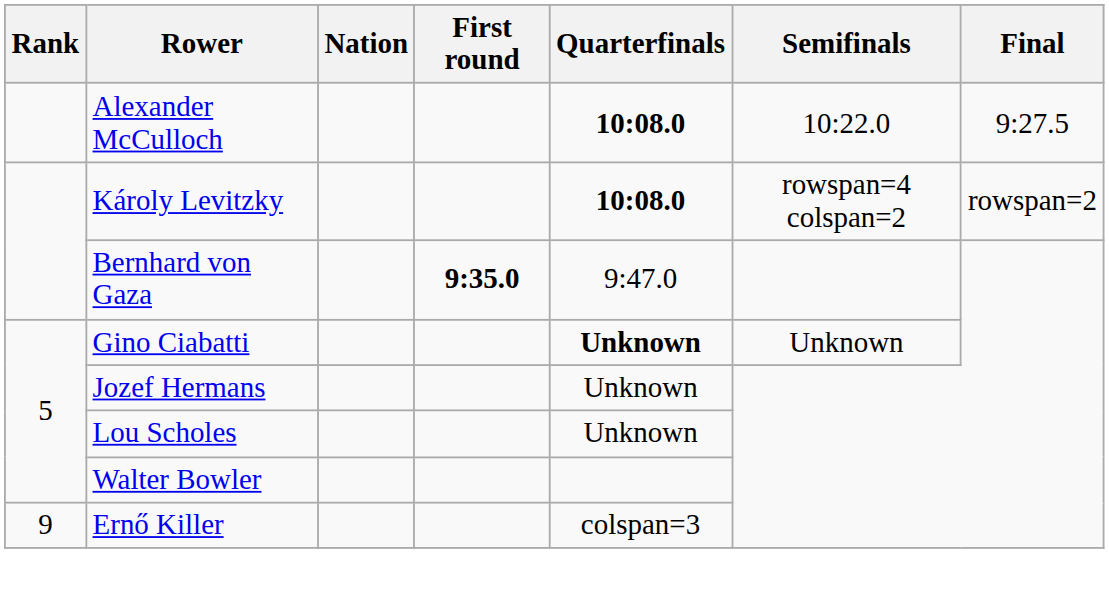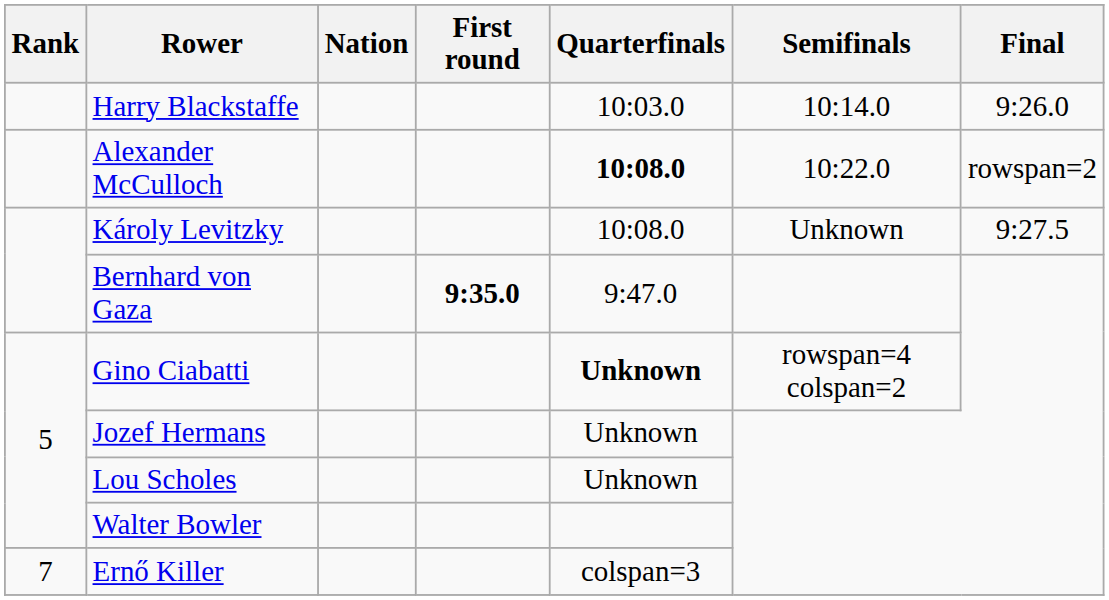+ row: (196, 105)
(1032, 122) 9:27.5 -> (1032, 168) rowspan=2
(641, 200) bold -> (641, 230) normal
(846, 200) rowspan=4 colspan=2 -> (847, 230) Unknown
(1032, 200) rowspan=2 -> (1032, 230) 9:27.5
(846, 341) Unknown -> (847, 371) rowspan=4 colspan=2
(45, 525) 9 -> (45, 571) 7
